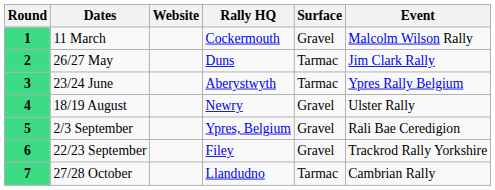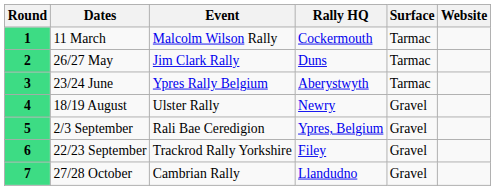columns swapped: (418, 15) <-> (176, 15)
(316, 38) Gravel -> (410, 38) Tarmac
(318, 173) Tarmac -> (408, 173) Gravel
